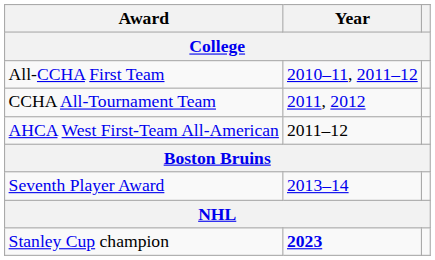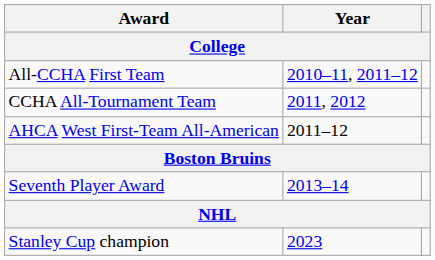(305, 241) bold -> (305, 241) normal
